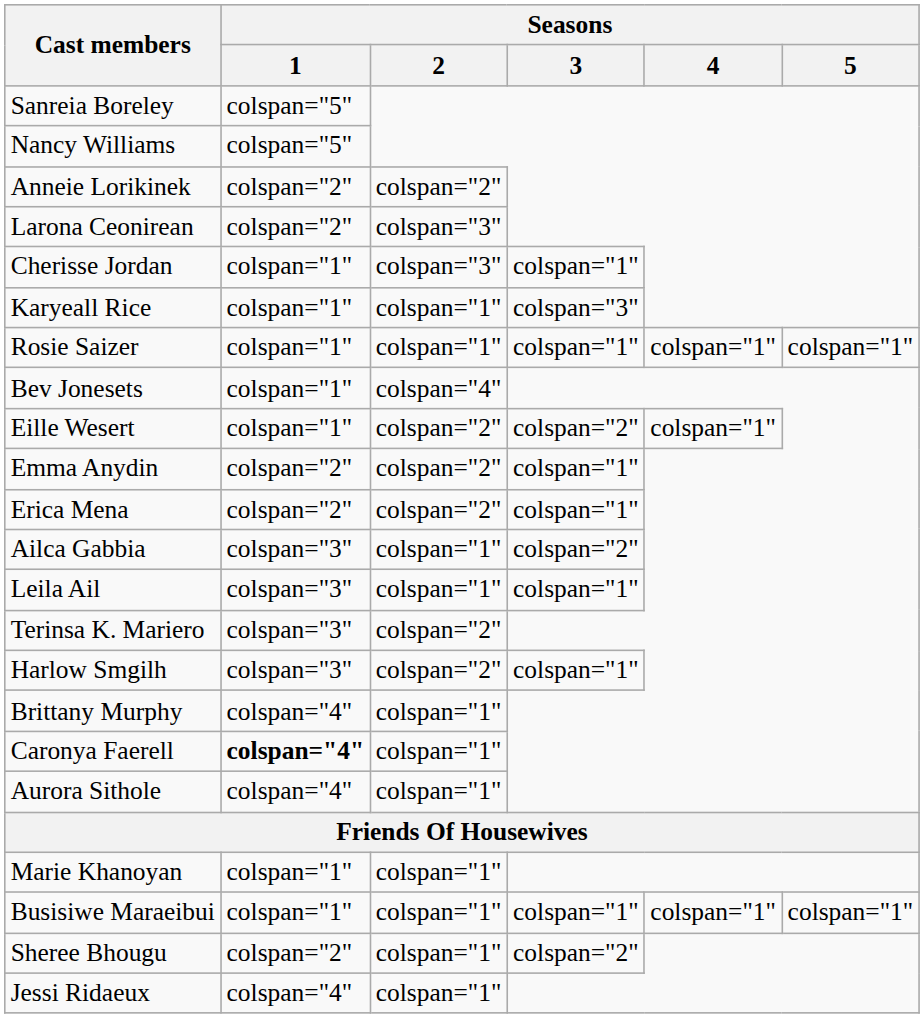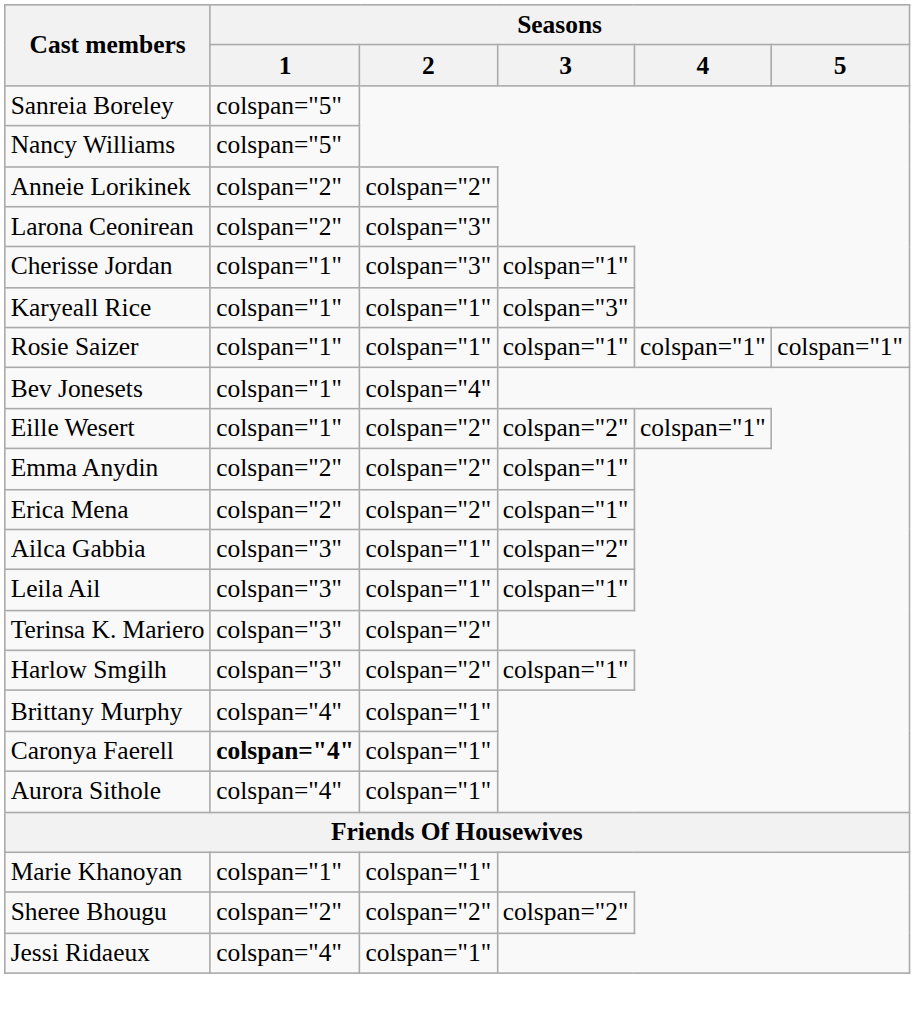- row: (113, 912)
(439, 952) colspan="1" -> (428, 912) colspan="2"
